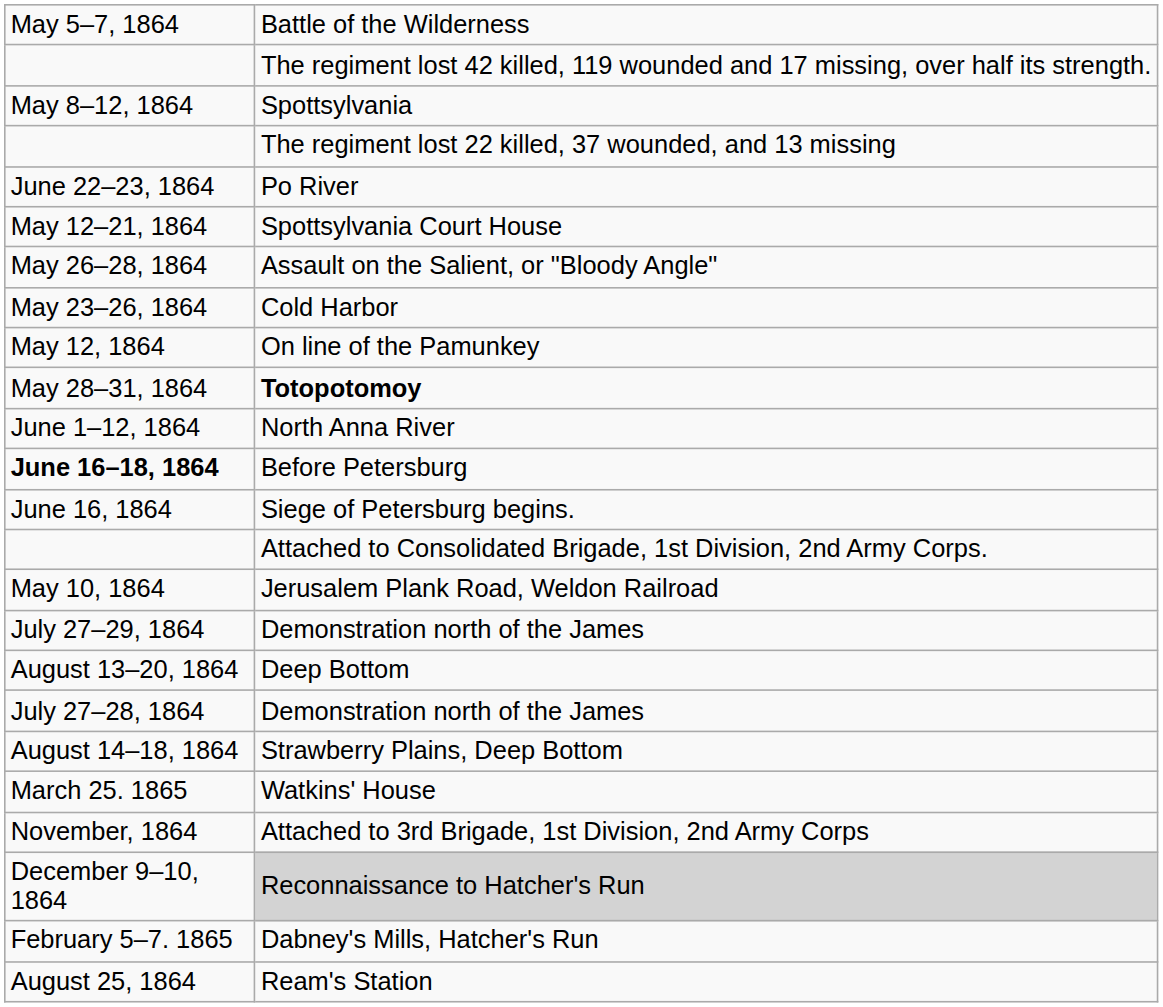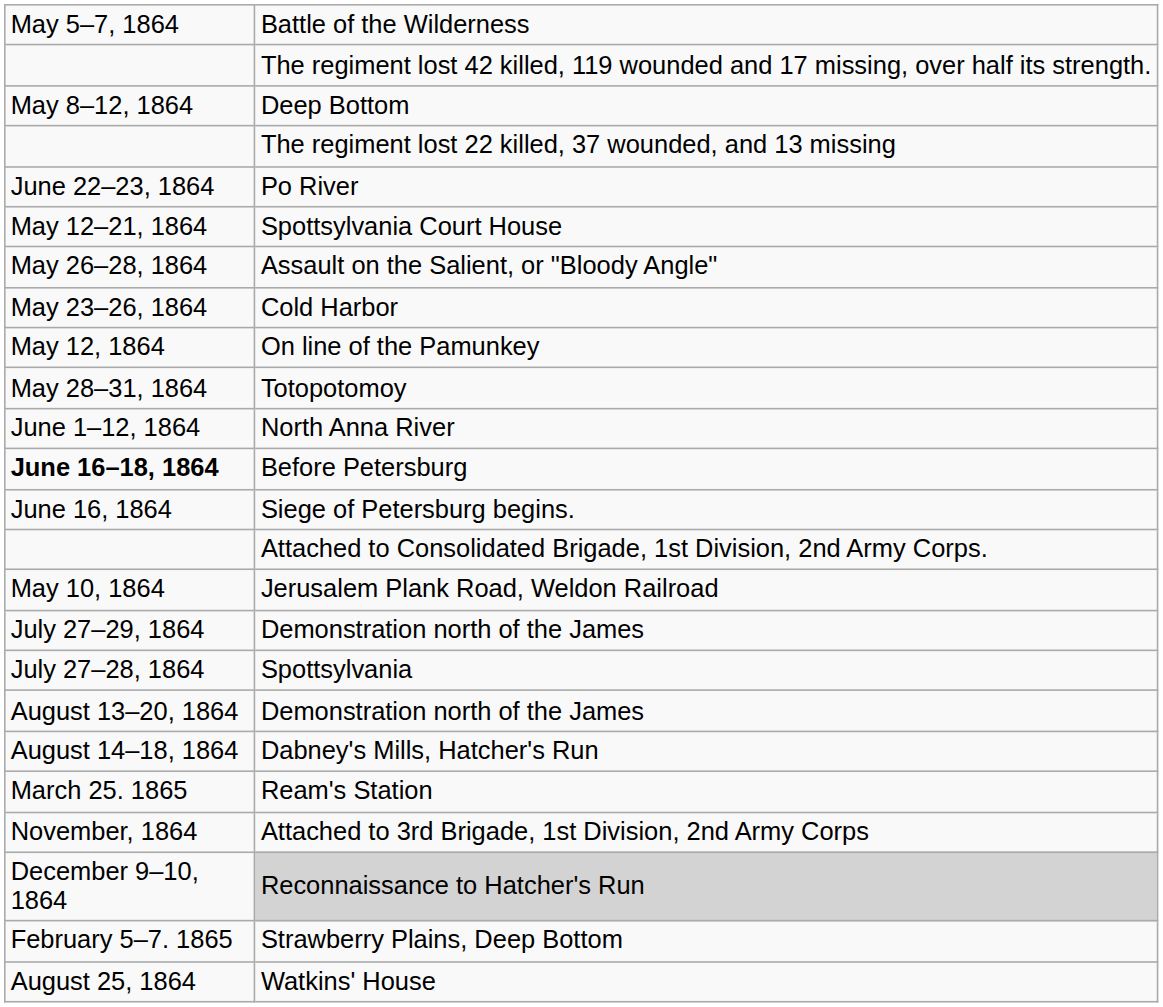(337, 105) Spottsylvania -> (335, 105) Deep Bottom
(341, 387) bold -> (334, 387) normal
(125, 670) August 13–20, 1864 -> (108, 670) July 27–28, 1864
(335, 670) Deep Bottom -> (337, 670) Spottsylvania
(108, 710) July 27–28, 1864 -> (125, 710) August 13–20, 1864
(442, 750) Strawberry Plains, Deep Bottom -> (430, 750) Dabney's Mills, Hatcher's Run
(348, 791) Watkins' House -> (347, 791) Ream's Station
(430, 940) Dabney's Mills, Hatcher's Run -> (442, 940) Strawberry Plains, Deep Bottom
(347, 981) Ream's Station -> (348, 981) Watkins' House
